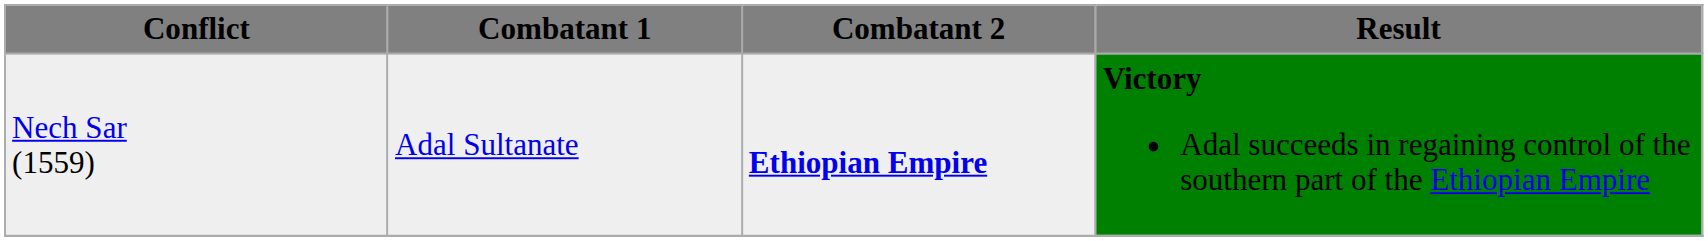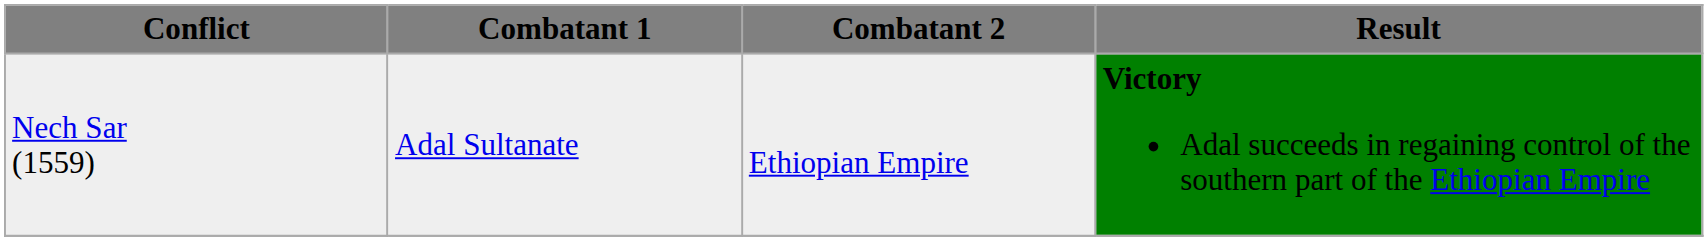(868, 161) bold -> (859, 161) normal
